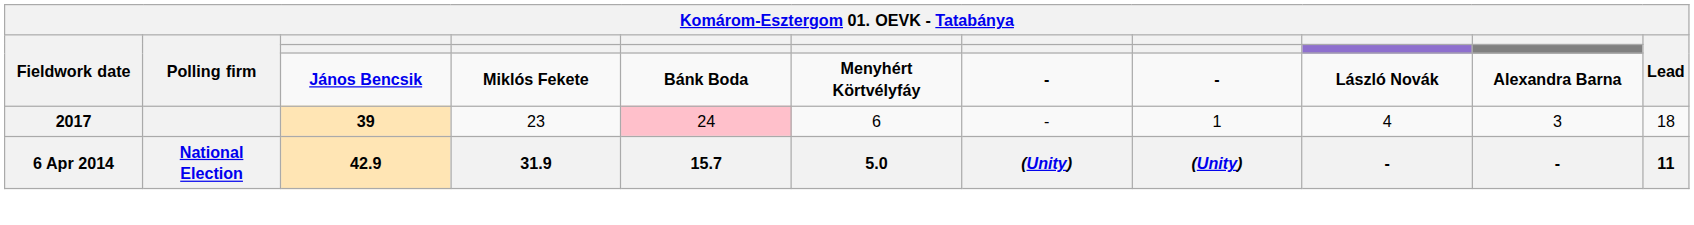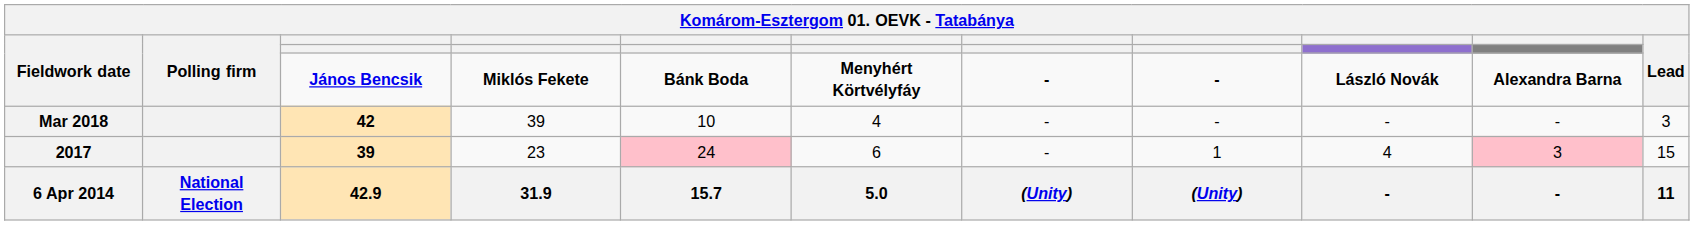+ row: (74, 122)
(1557, 122) no background -> (1557, 152) pink background
(1666, 122) 18 -> (1666, 152) 15
